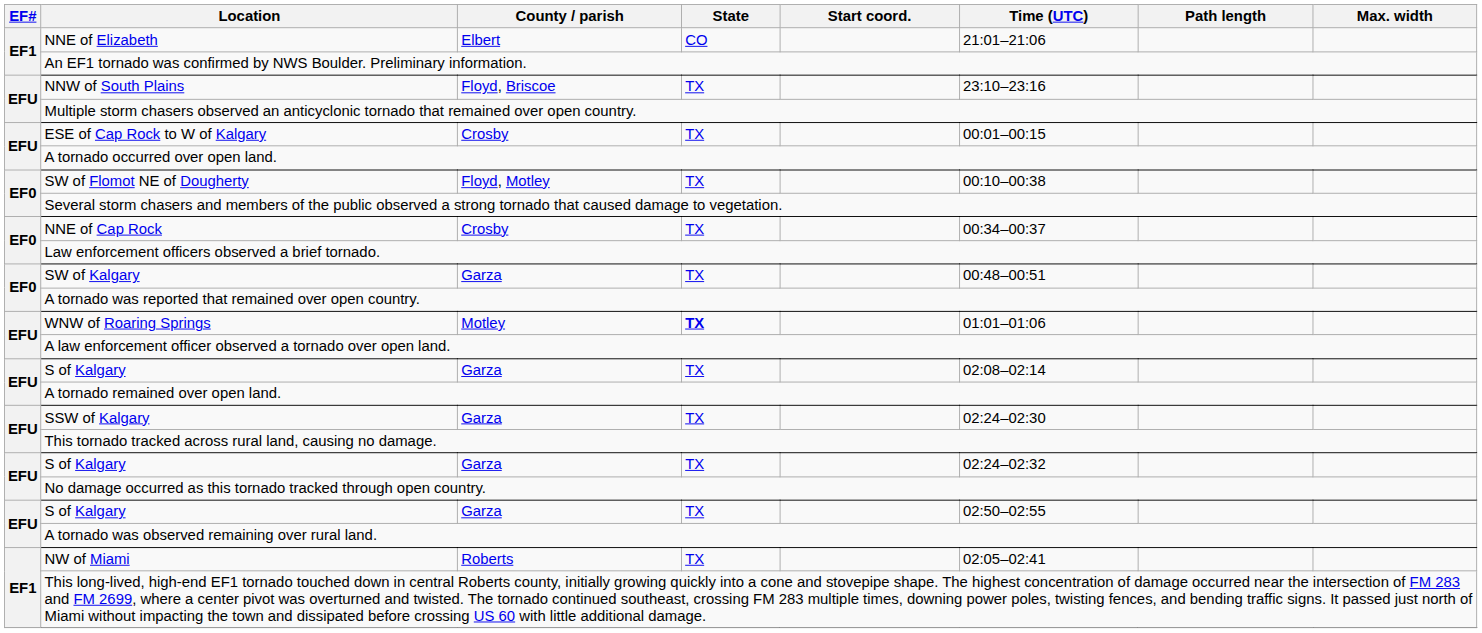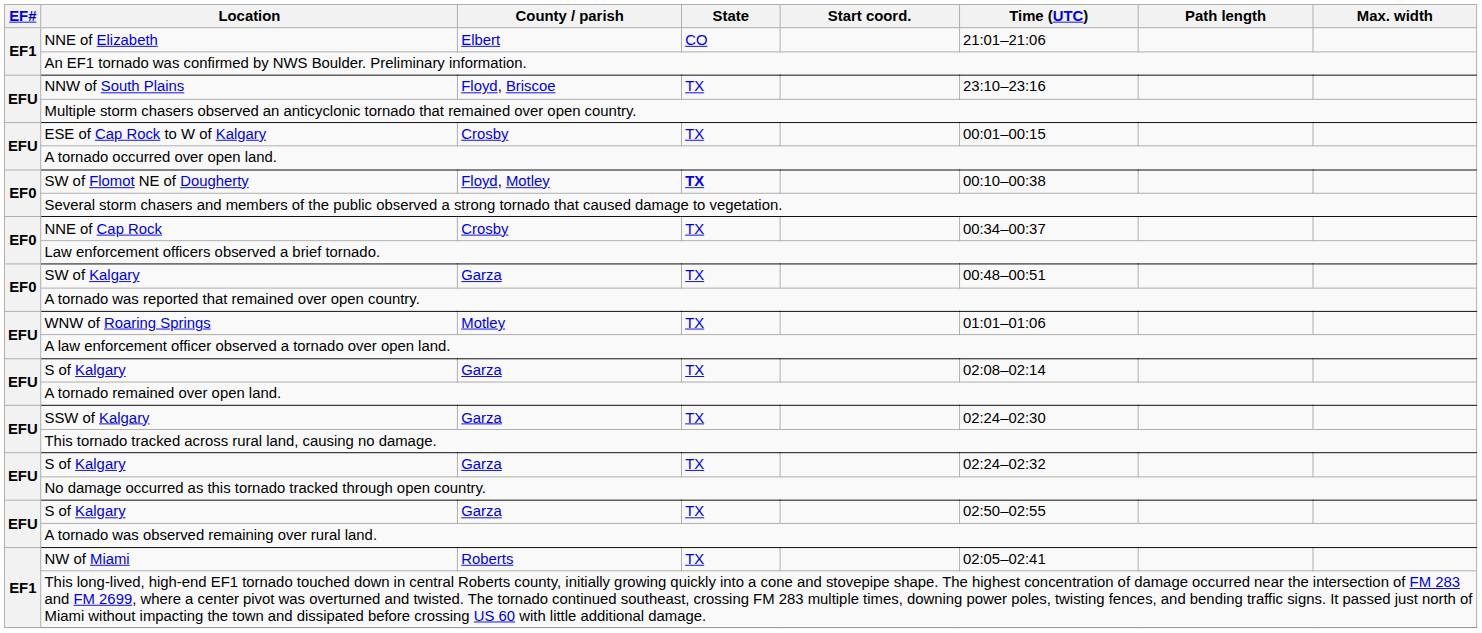(695, 181) normal -> (695, 181) bold
(695, 323) bold -> (695, 323) normal
